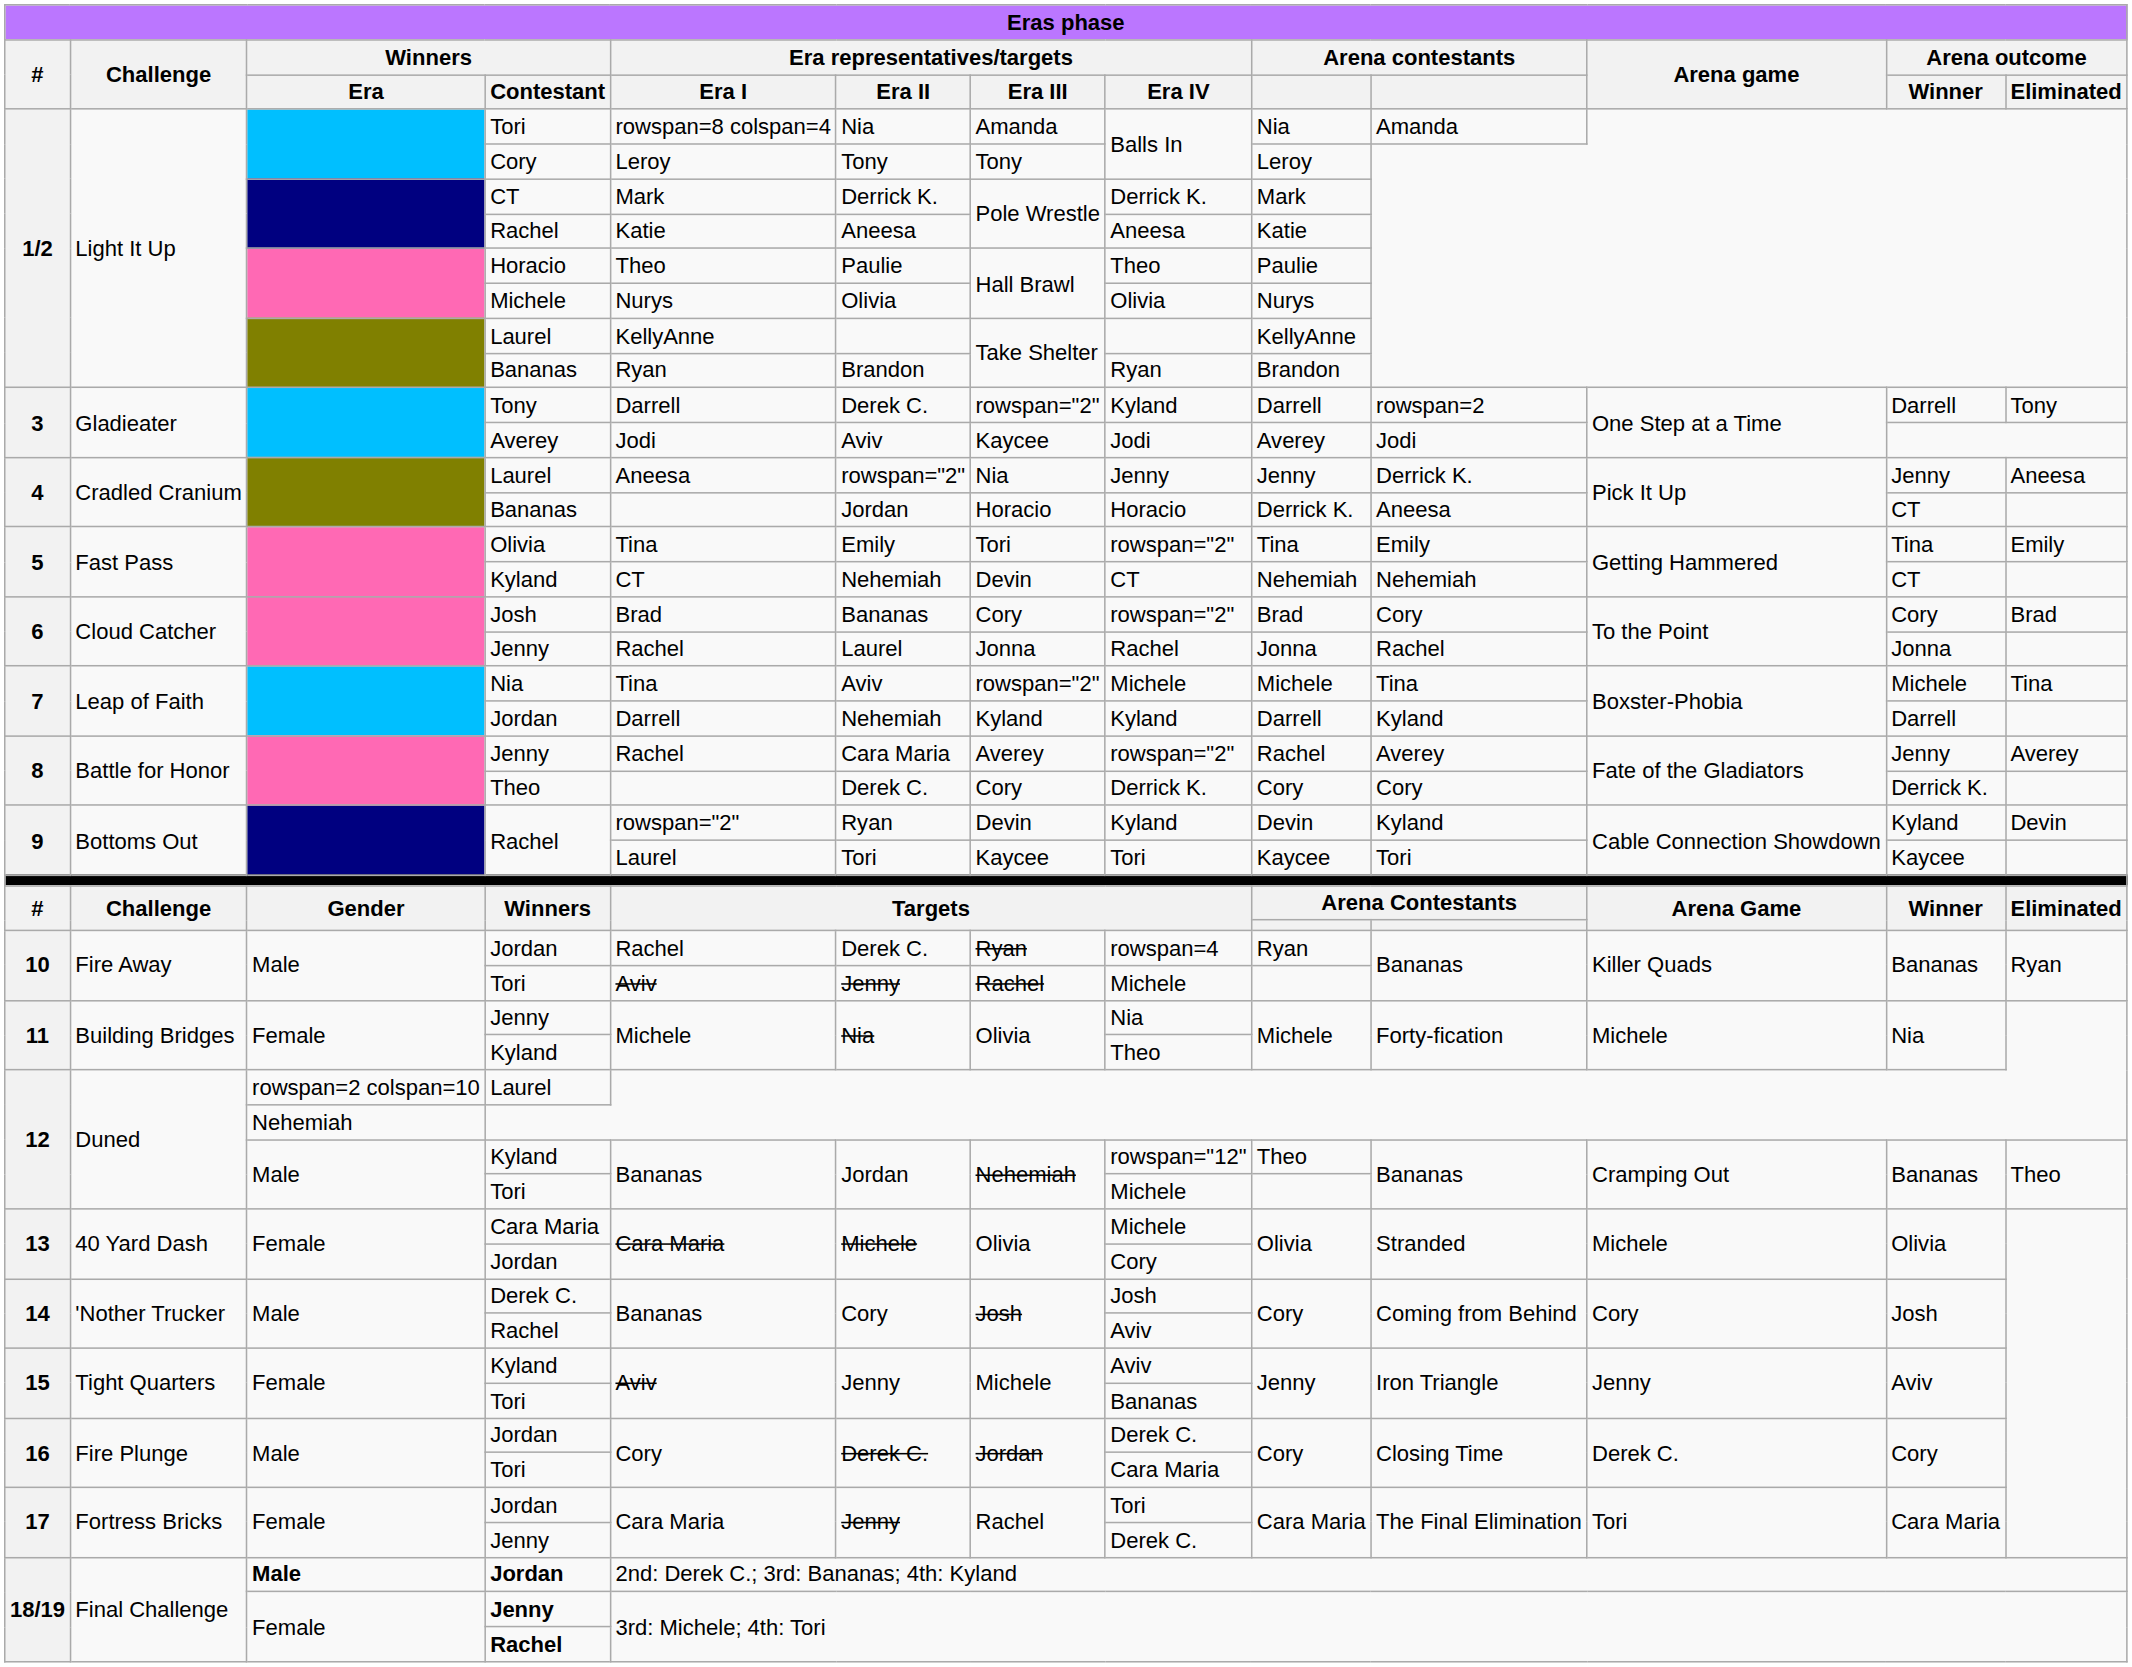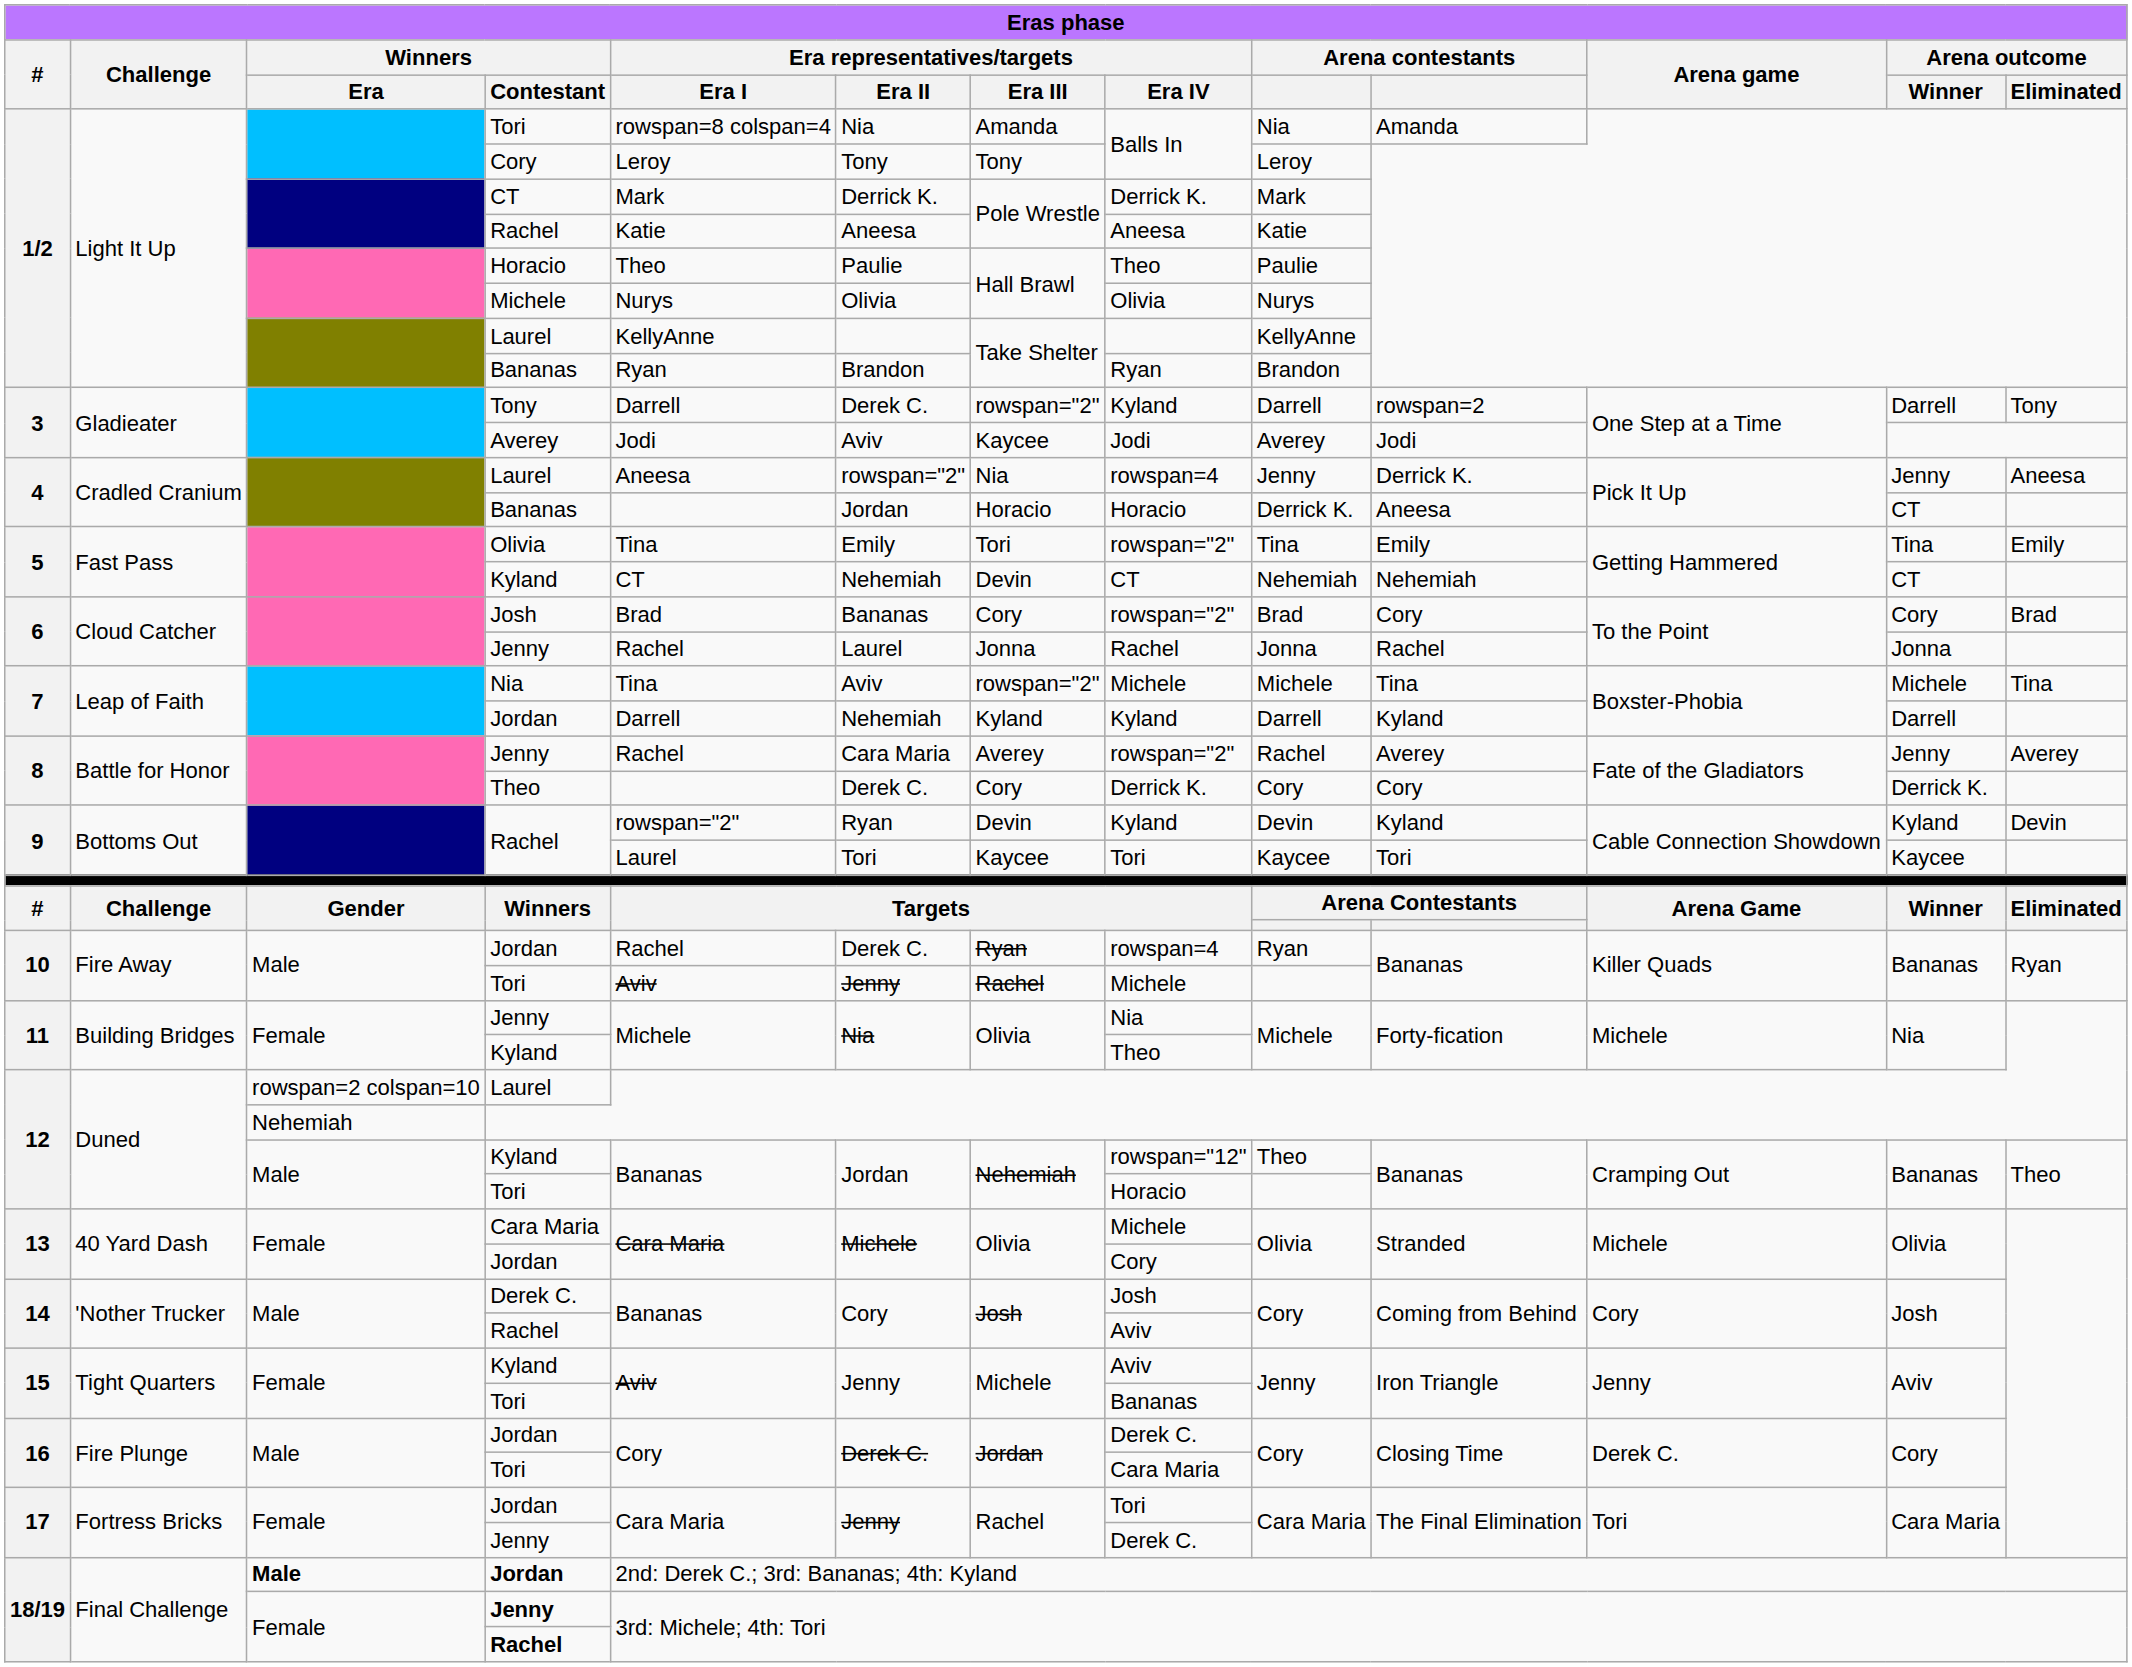(1140, 475) Jenny -> (1164, 475) rowspan=4
(1148, 1192) Michele -> (1148, 1192) Horacio
